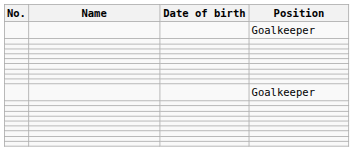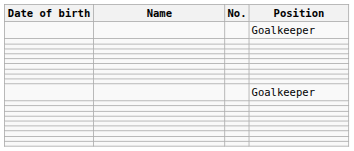columns swapped: (16, 13) <-> (204, 13)
